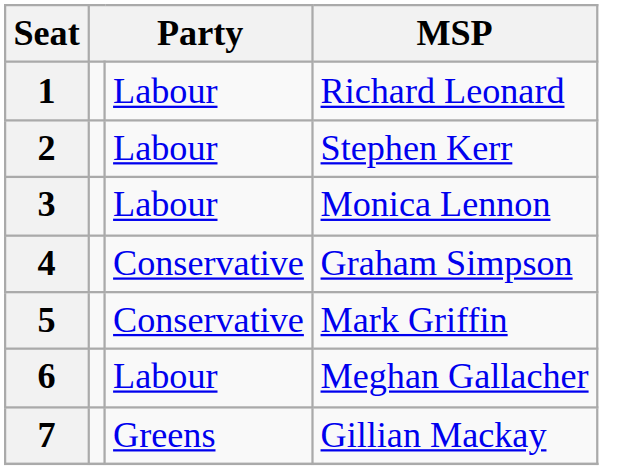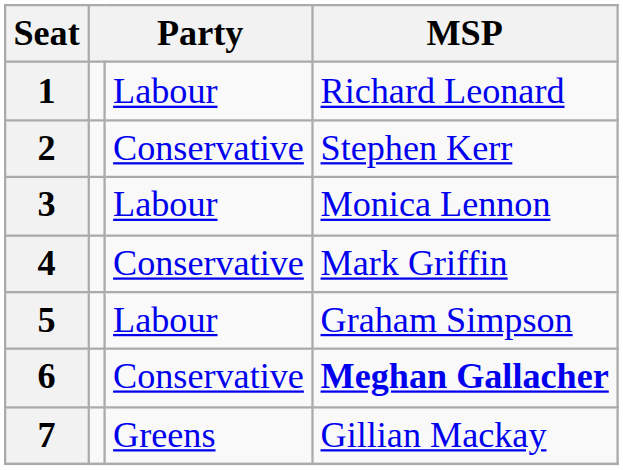(165, 147) Labour -> (208, 147) Conservative
(447, 262) Graham Simpson -> (414, 262) Mark Griffin
(208, 319) Conservative -> (165, 319) Labour
(414, 319) Mark Griffin -> (447, 319) Graham Simpson
(165, 377) Labour -> (208, 377) Conservative
(455, 377) normal -> (465, 377) bold
